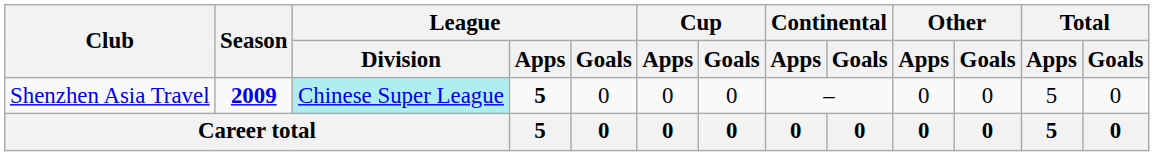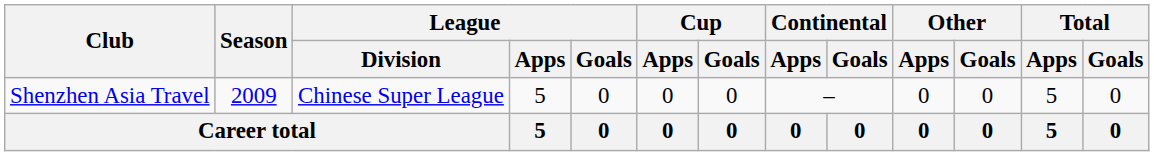(254, 95) bold -> (254, 95) normal
(401, 95) paleturquoise background -> (401, 95) no background
(540, 95) bold -> (540, 95) normal
